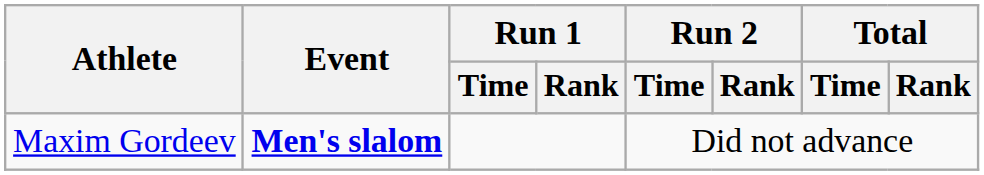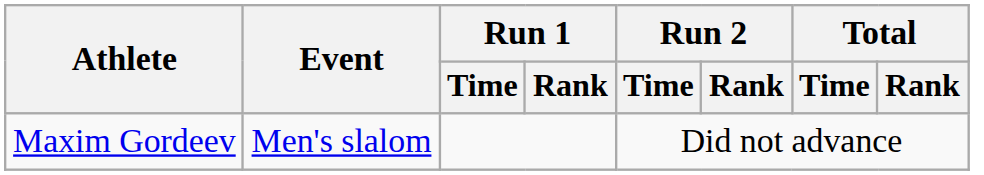(347, 141) bold -> (342, 141) normal
